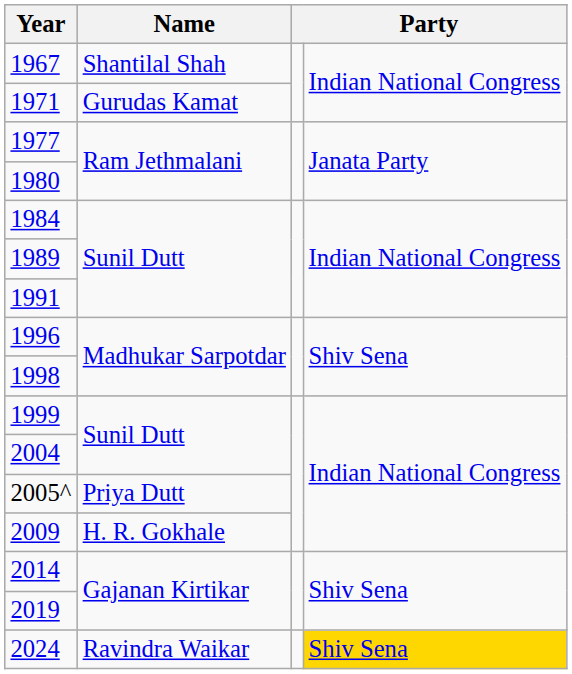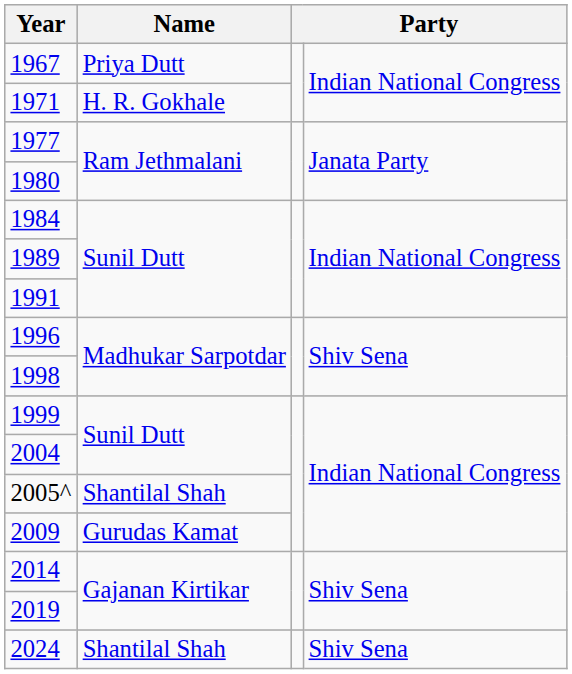(154, 63) Shantilal Shah -> (134, 63) Priya Dutt
(160, 102) Gurudas Kamat -> (154, 102) H. R. Gokhale
(134, 492) Priya Dutt -> (154, 492) Shantilal Shah
(154, 532) H. R. Gokhale -> (160, 532) Gurudas Kamat
(166, 649) Ravindra Waikar -> (154, 649) Shantilal Shah
(358, 649) gold background -> (358, 649) no background
